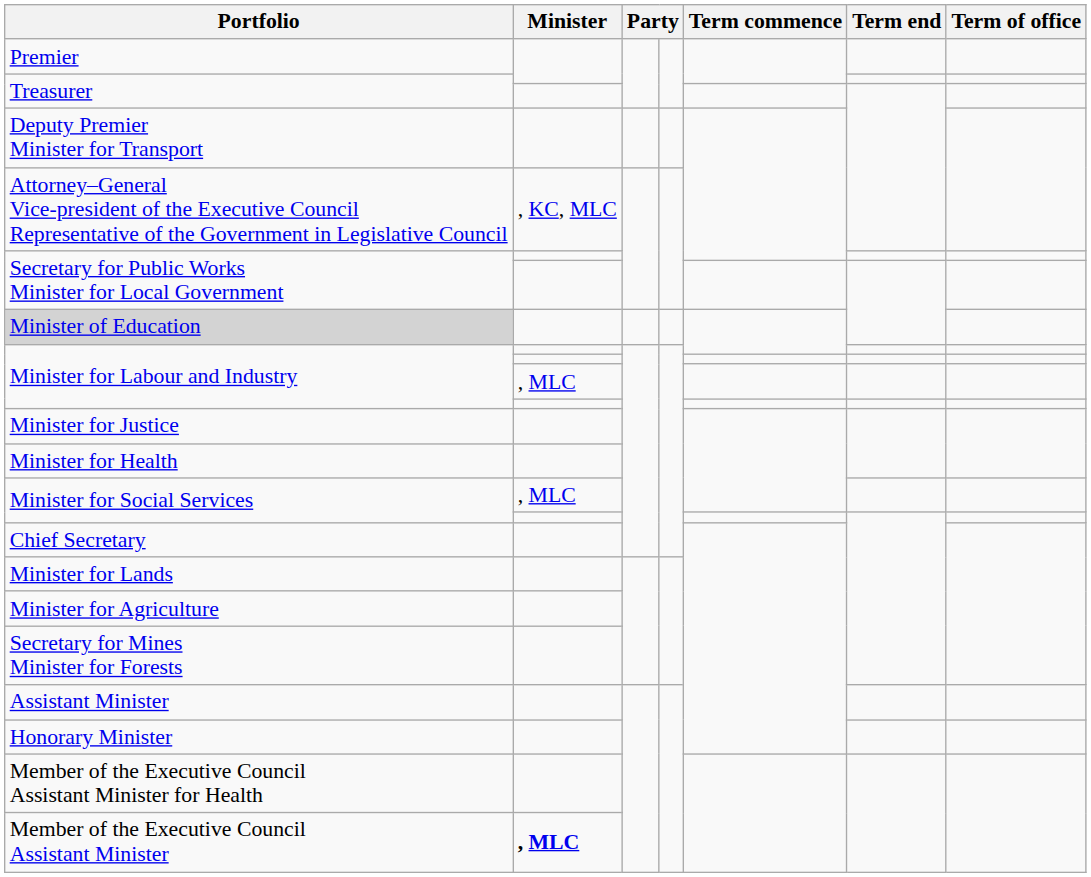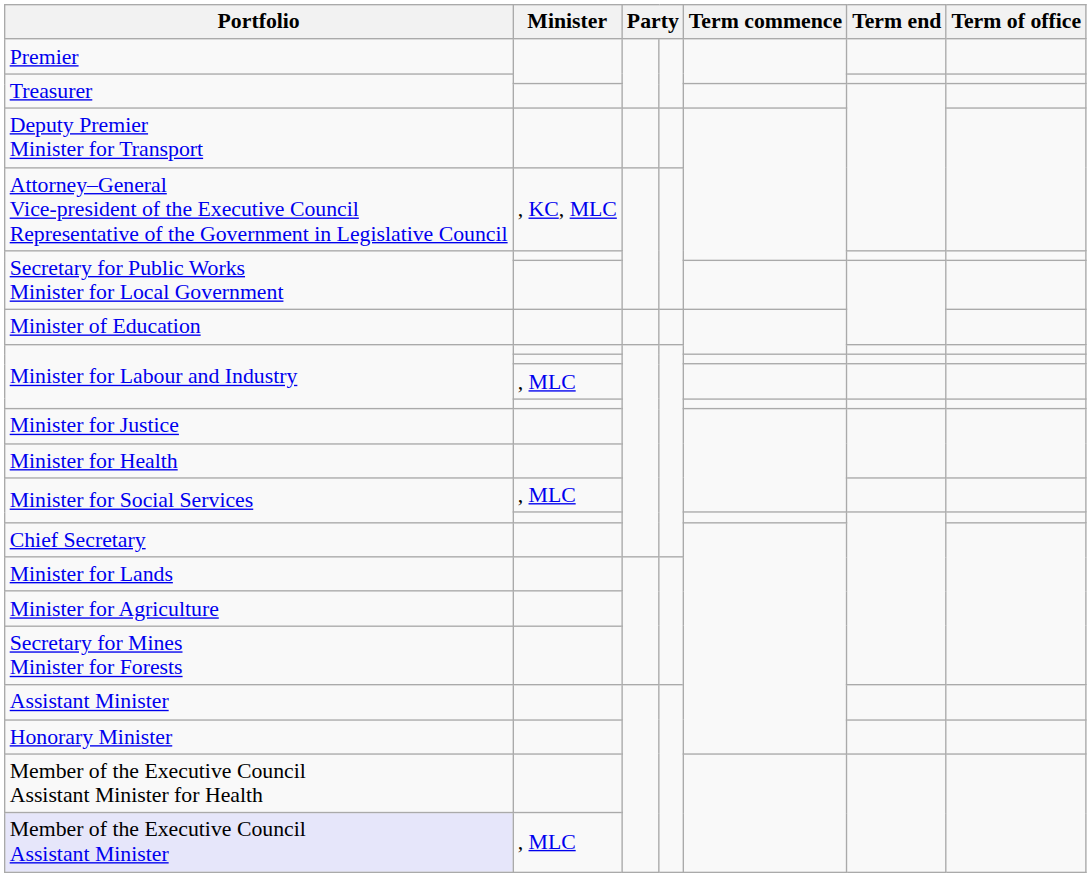(105, 326) lightgrey background -> (105, 326) no background
(158, 842) no background -> (158, 842) lavender background
(548, 842) bold -> (547, 842) normal
